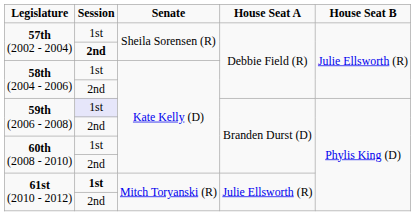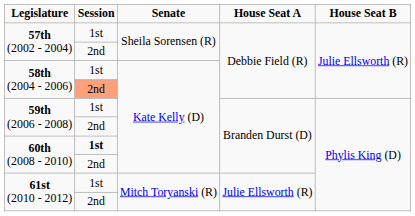(96, 51) bold -> (96, 51) normal
(96, 88) no background -> (96, 88) lightsalmon background
(96, 107) lavender background -> (96, 107) no background
(96, 145) normal -> (96, 145) bold
(96, 182) bold -> (96, 182) normal
